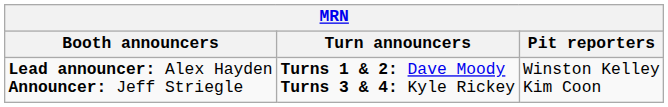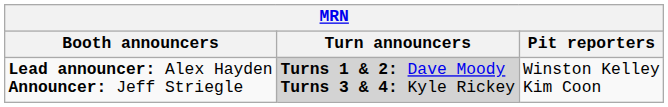(398, 80) no background -> (398, 80) lightgrey background
